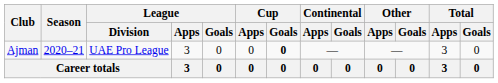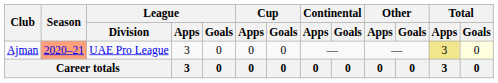(64, 50) no background -> (64, 50) lightsalmon background
(283, 50) bold -> (283, 50) normal
(444, 50) no background -> (444, 50) khaki background
(477, 50) no background -> (477, 50) lightyellow background
